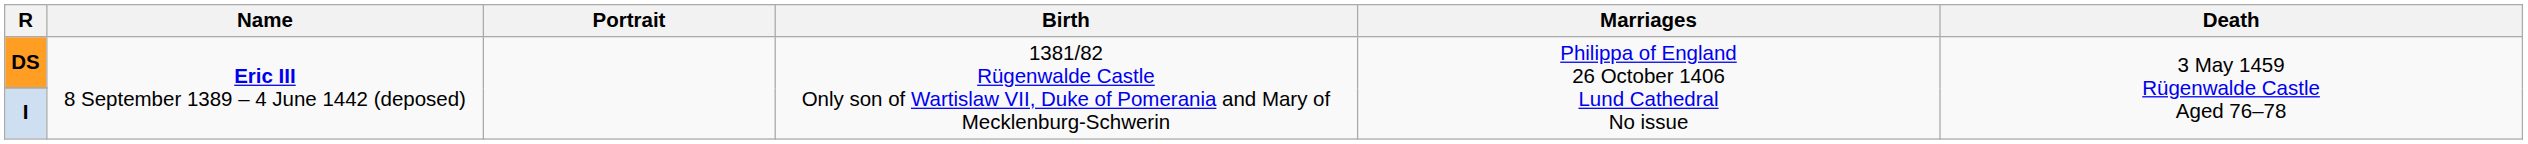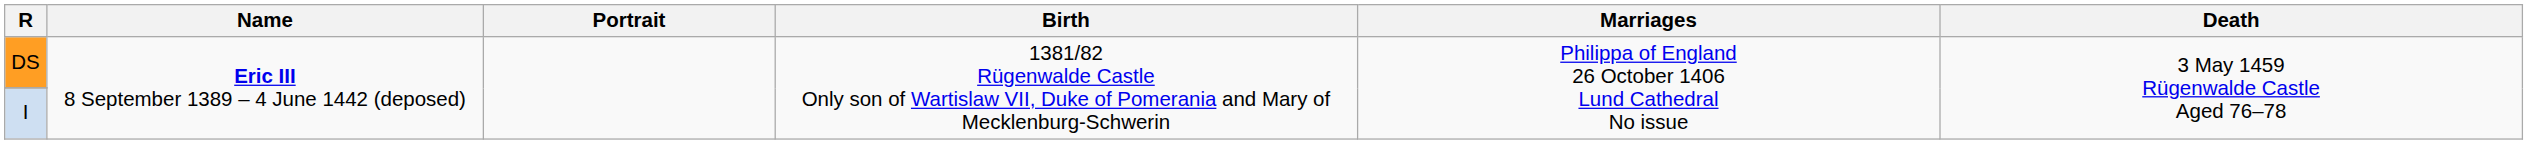(26, 62) bold -> (26, 62) normal
(26, 113) bold -> (26, 113) normal
